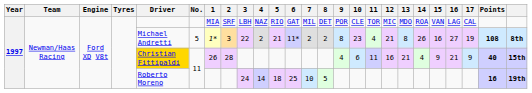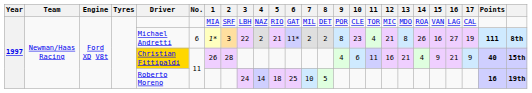(197, 38) 5 -> (197, 38) 6
(492, 38) 108 -> (492, 38) 111
